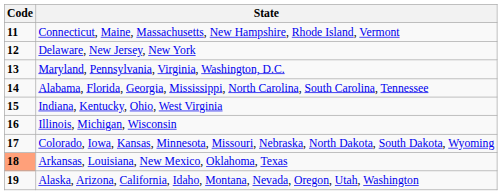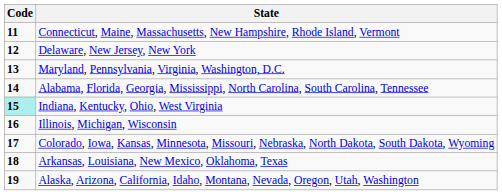(13, 106) no background -> (13, 106) paleturquoise background
(13, 161) lightsalmon background -> (13, 161) no background
